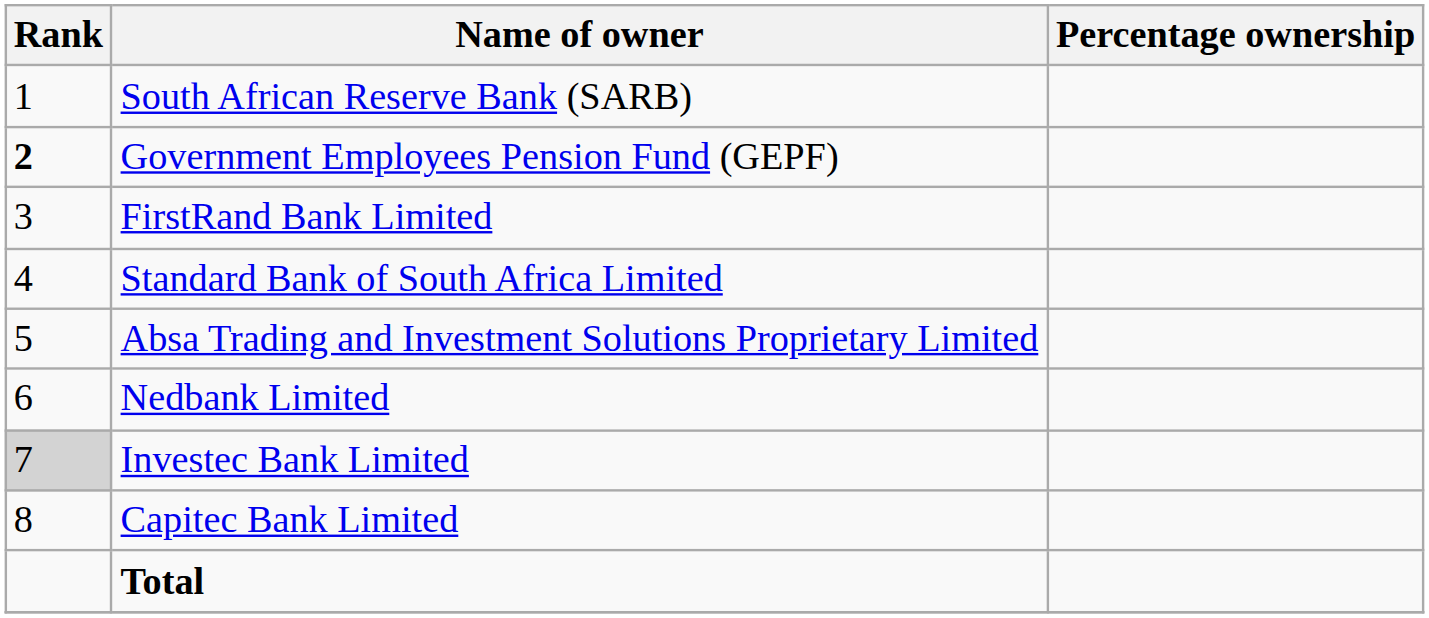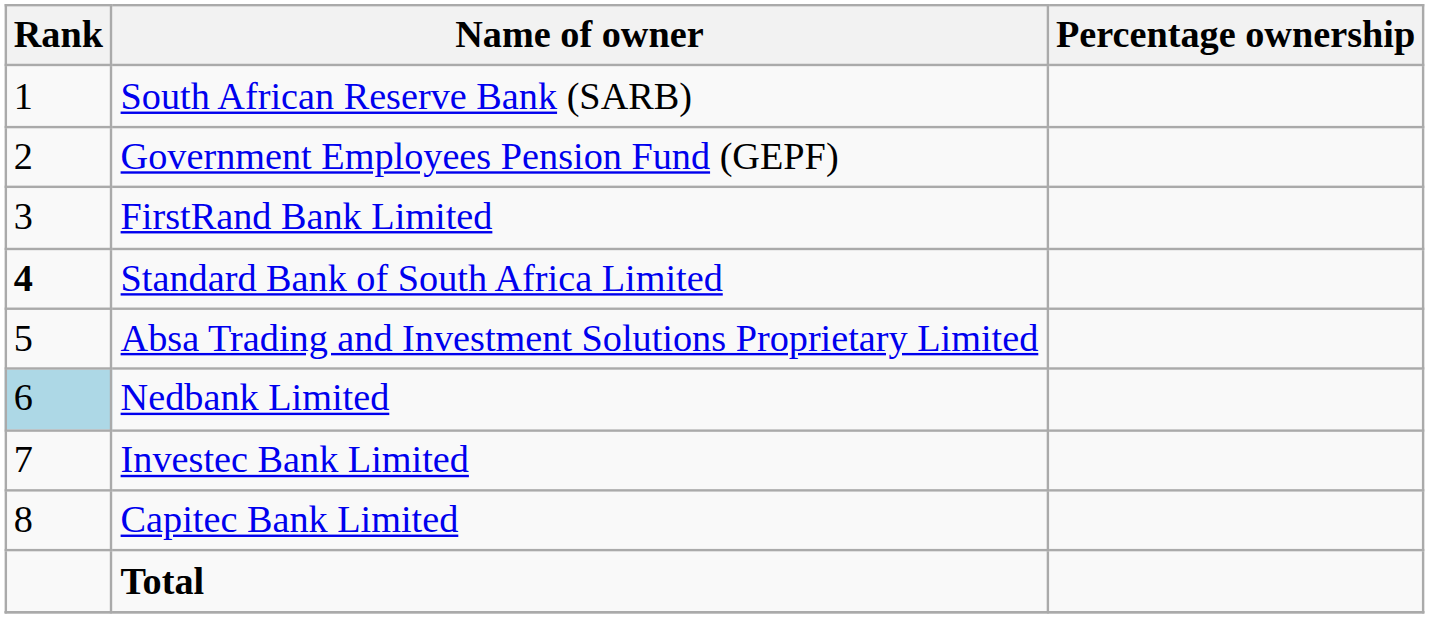(23, 156) bold -> (23, 156) normal
(23, 277) normal -> (23, 277) bold
(23, 398) no background -> (23, 398) lightblue background
(23, 459) lightgrey background -> (23, 459) no background
